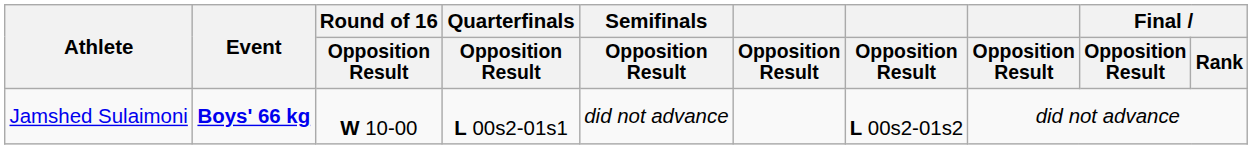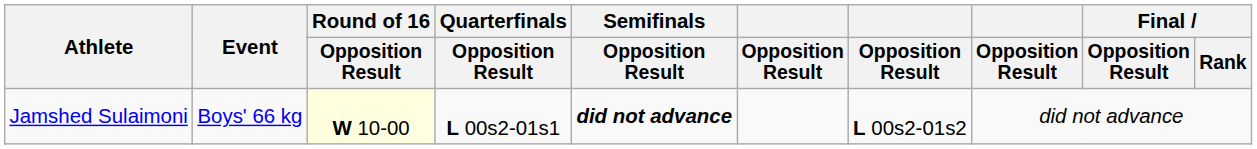(254, 117) bold -> (250, 117) normal
(379, 128) no background -> (371, 128) lightyellow background
(656, 117) normal -> (654, 117) bold
